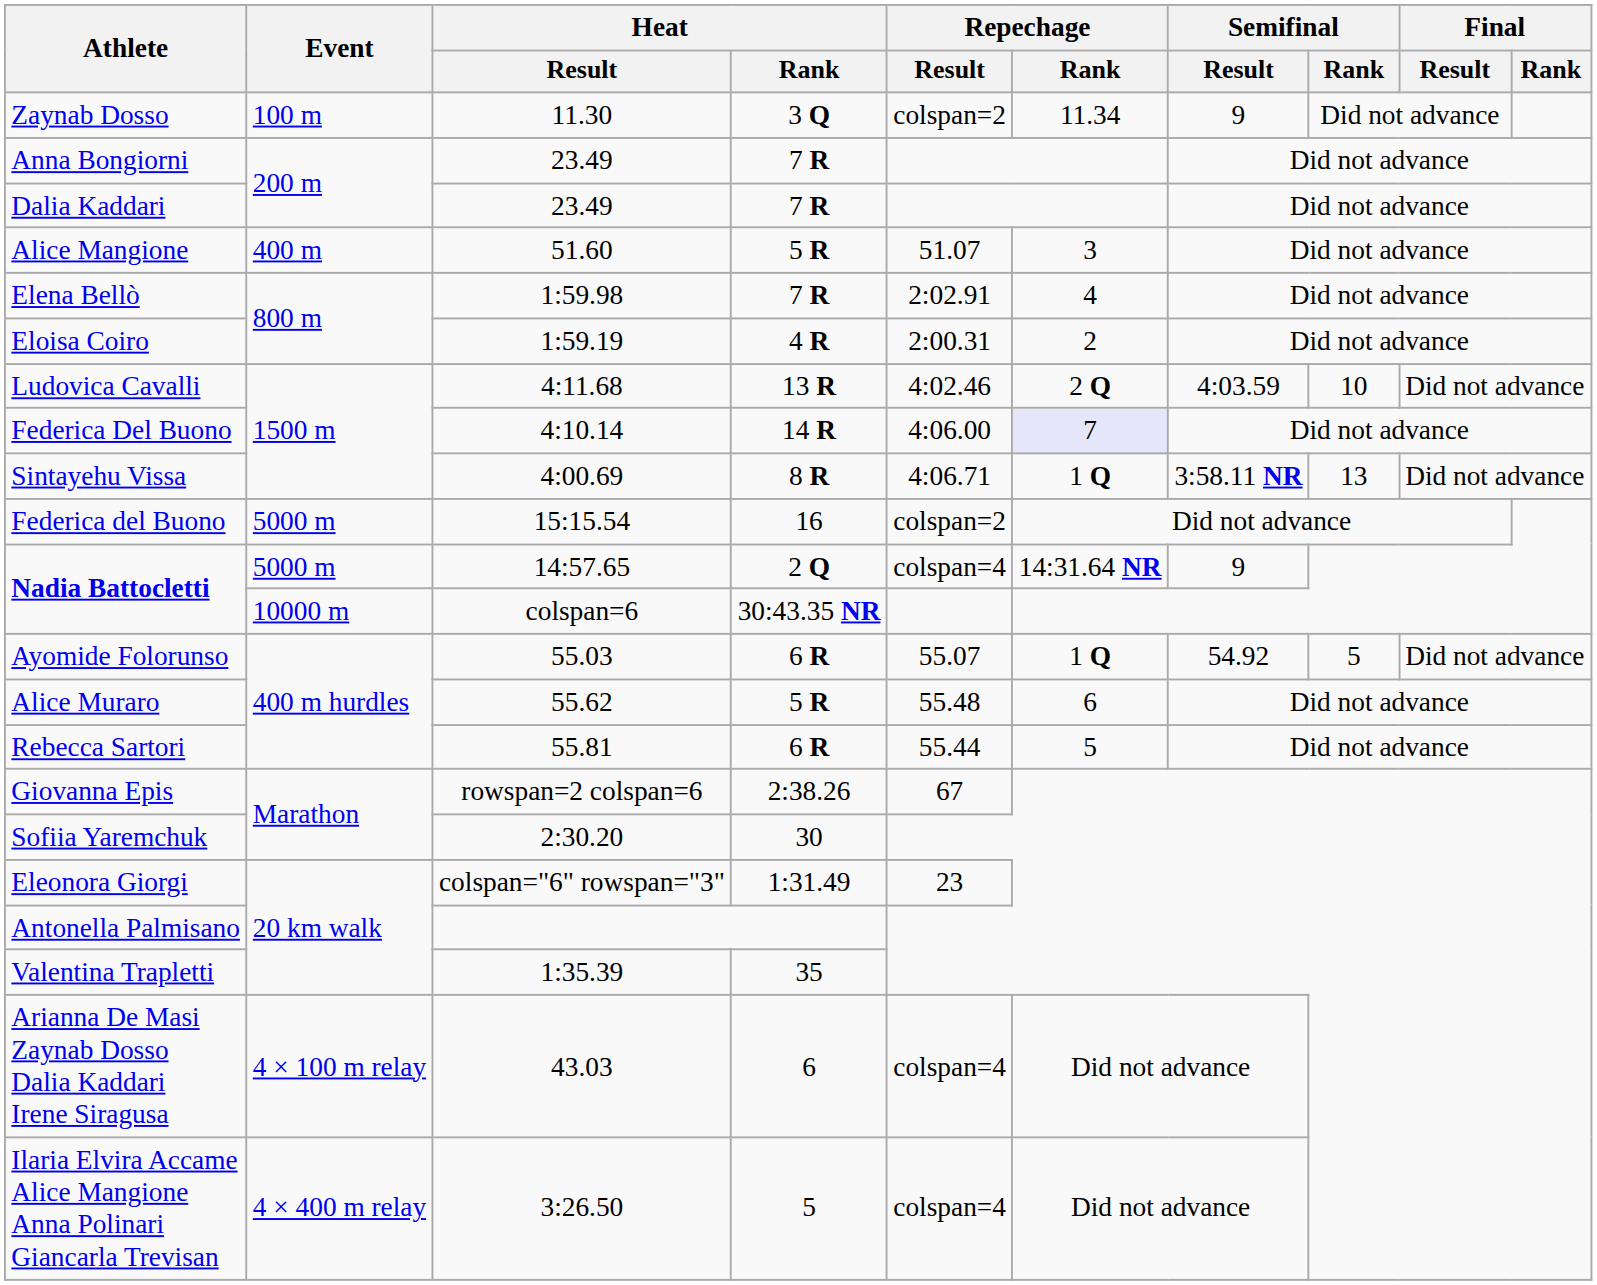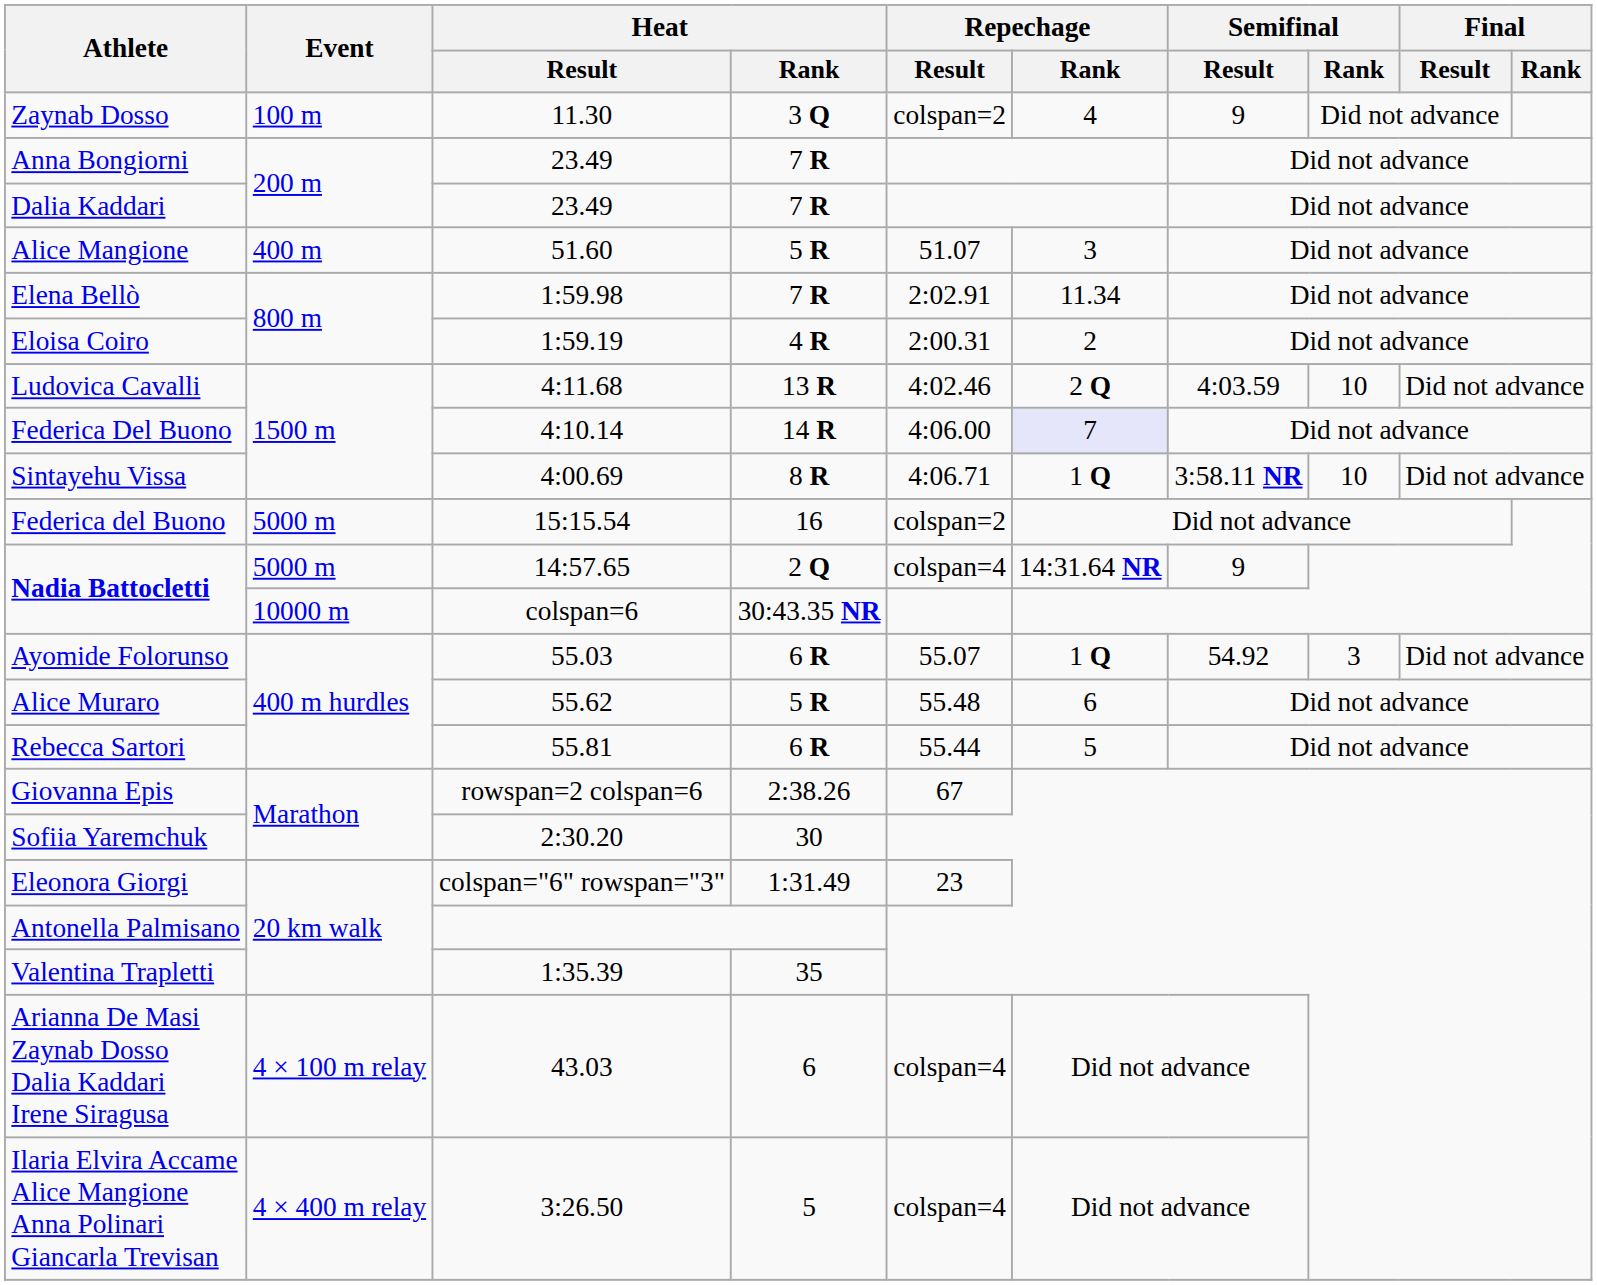(1090, 115) 11.34 -> (1090, 115) 4
(1090, 295) 4 -> (1090, 295) 11.34
(1354, 476) 13 -> (1354, 476) 10
(1354, 656) 5 -> (1354, 656) 3
